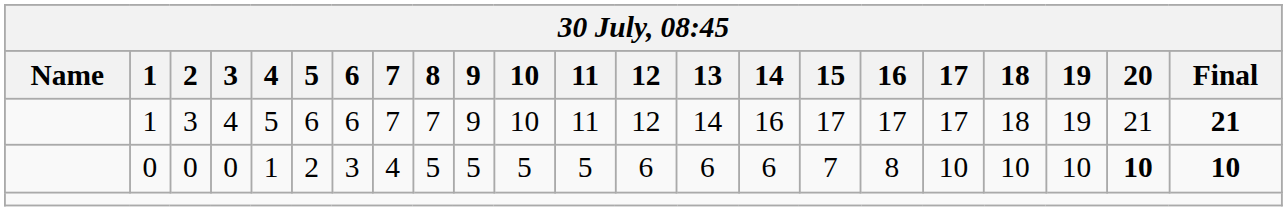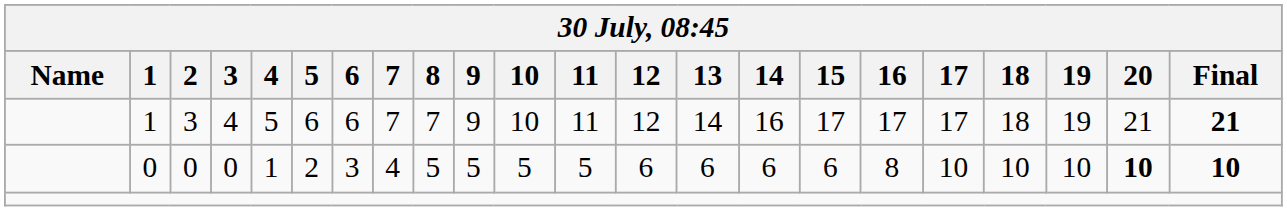(830, 167) 7 -> (830, 167) 6
